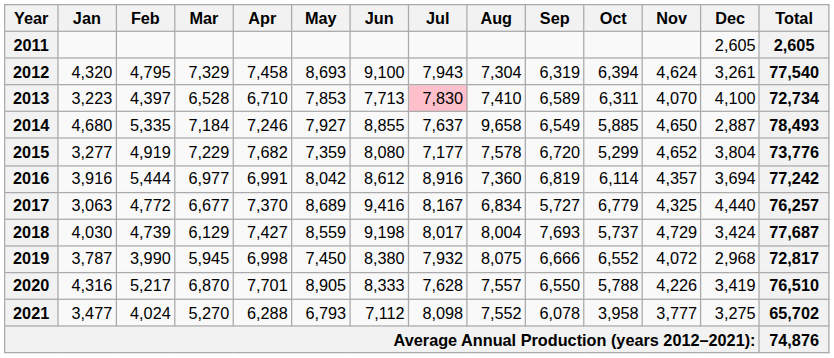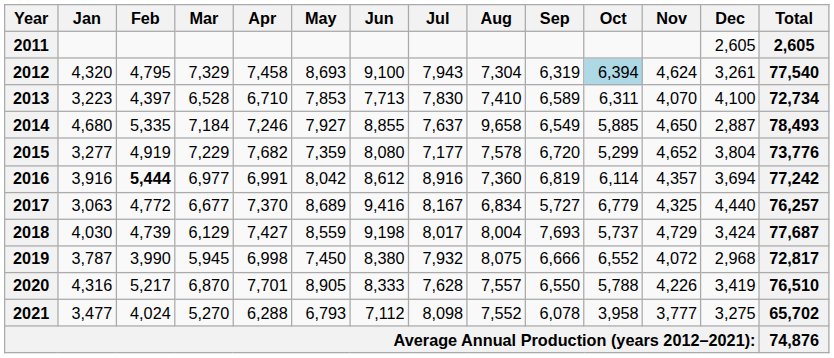(618, 71) no background -> (618, 71) lightblue background
(443, 98) pink background -> (443, 98) no background
(150, 179) normal -> (150, 179) bold
